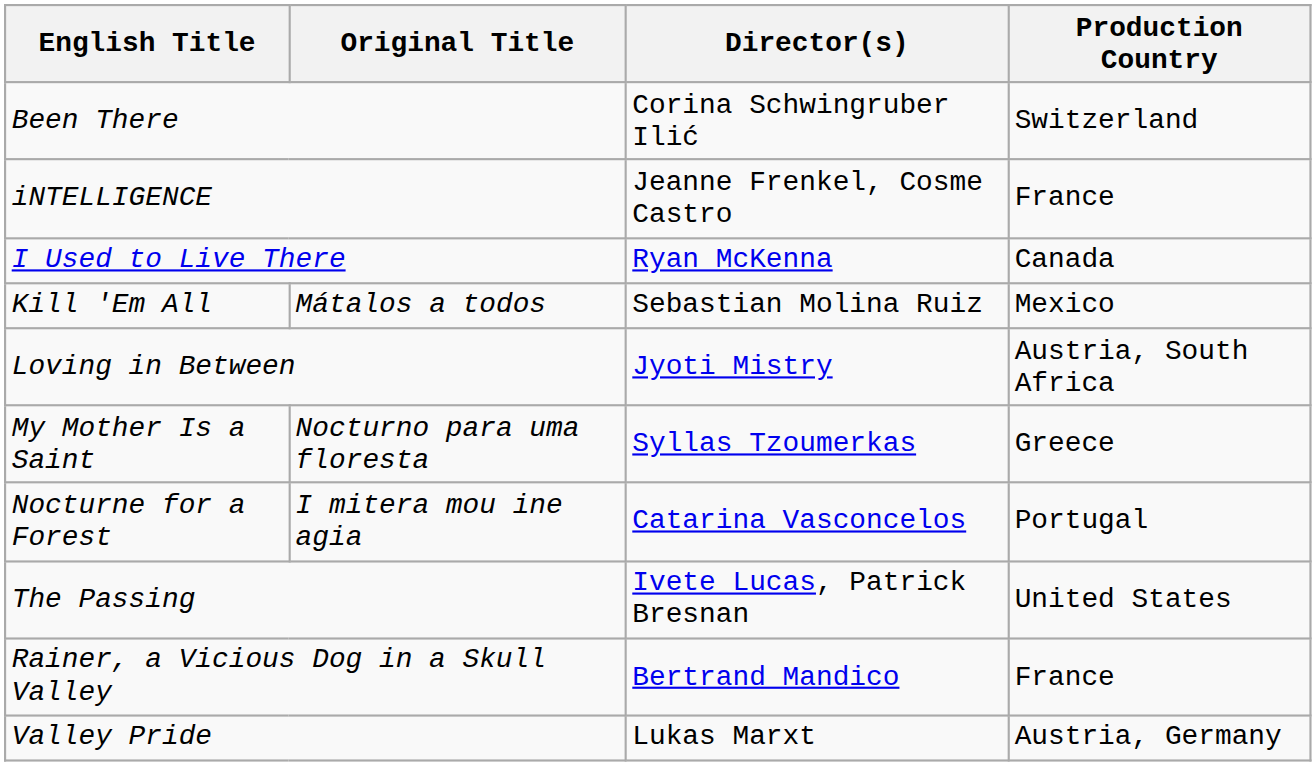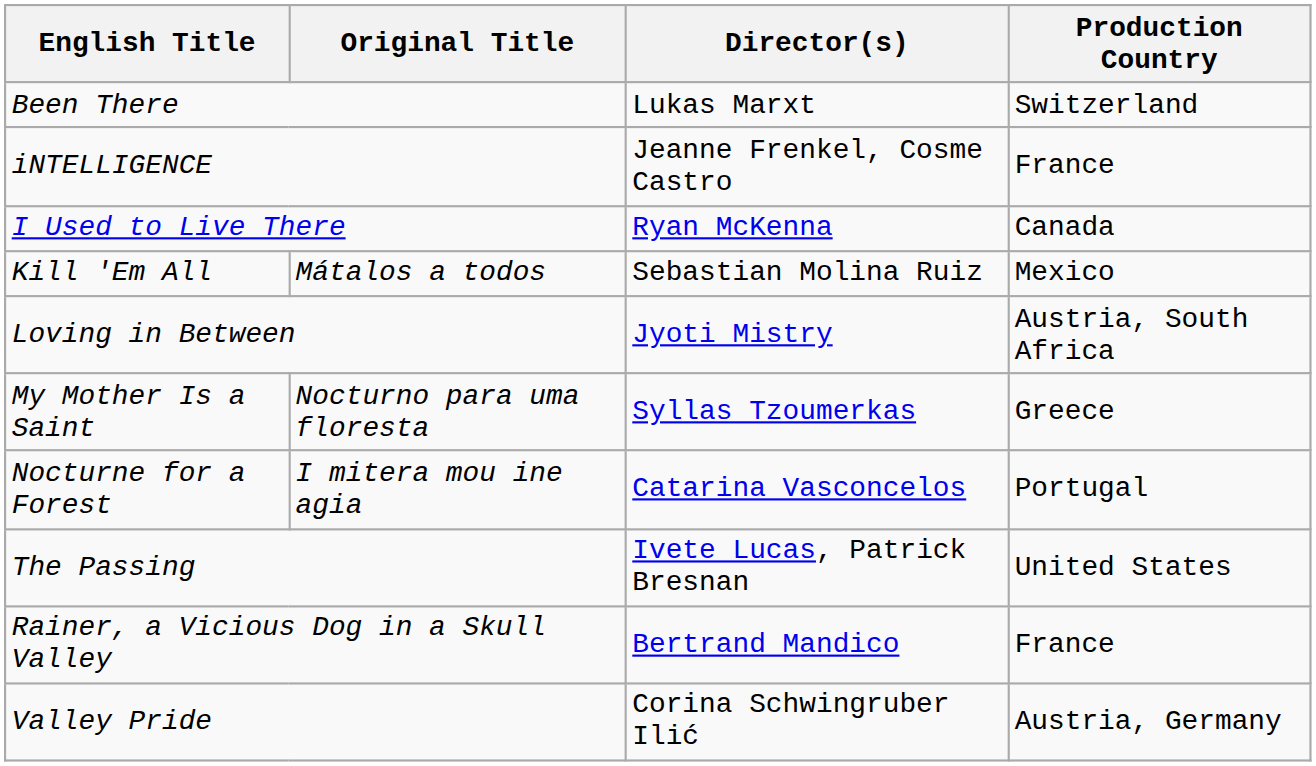(791, 121) Corina Schwingruber Ilić -> (724, 105) Lukas Marxt
(724, 738) Lukas Marxt -> (791, 722) Corina Schwingruber Ilić
